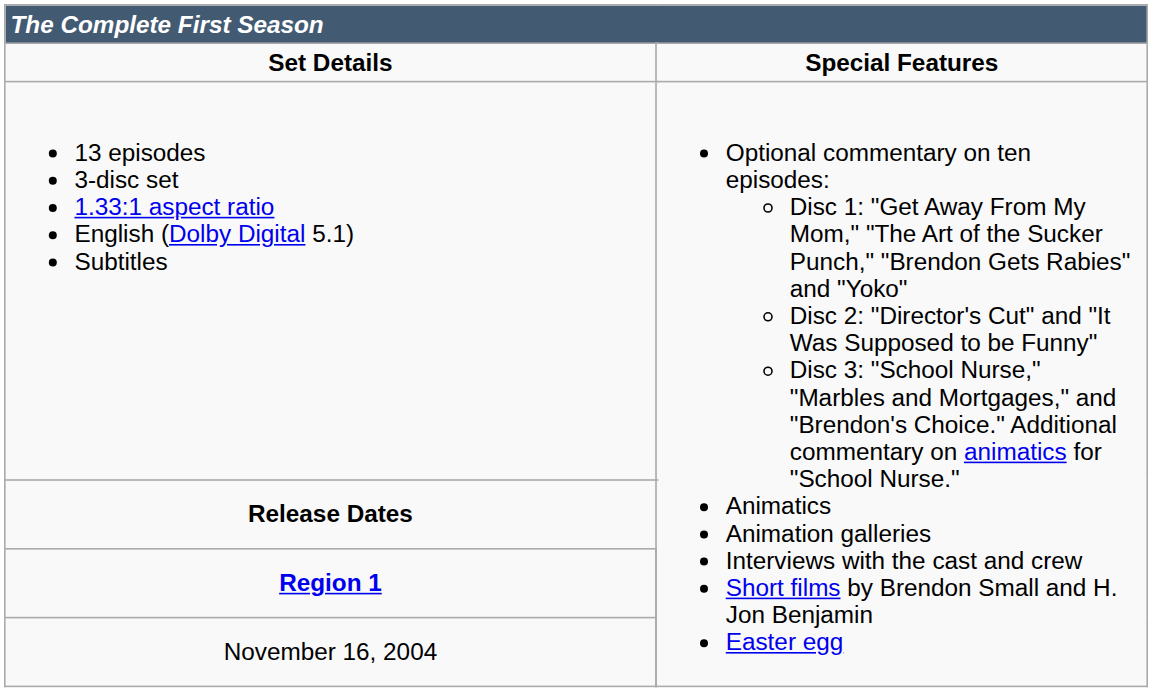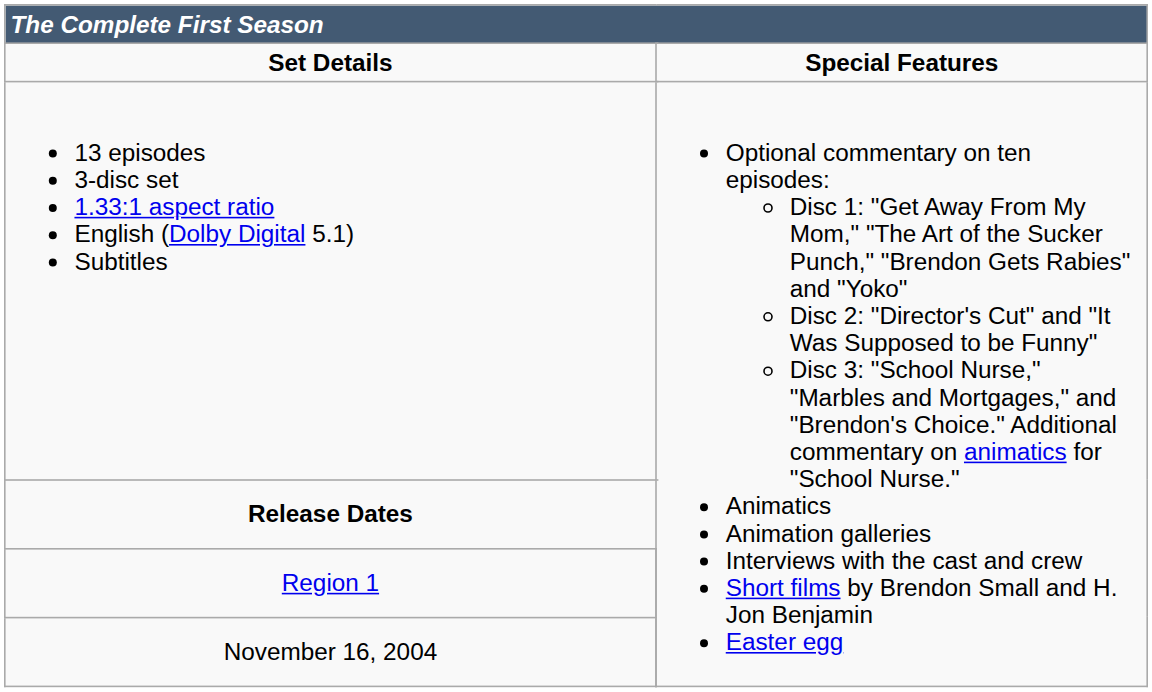(330, 583) bold -> (330, 583) normal
